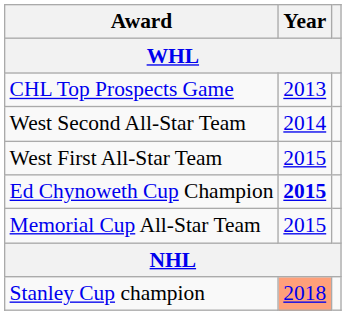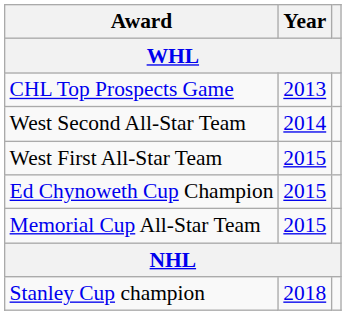(305, 191) bold -> (305, 191) normal
(305, 293) lightsalmon background -> (305, 293) no background
